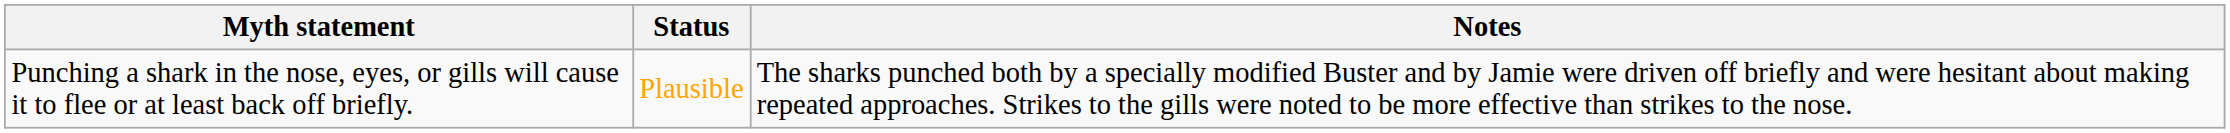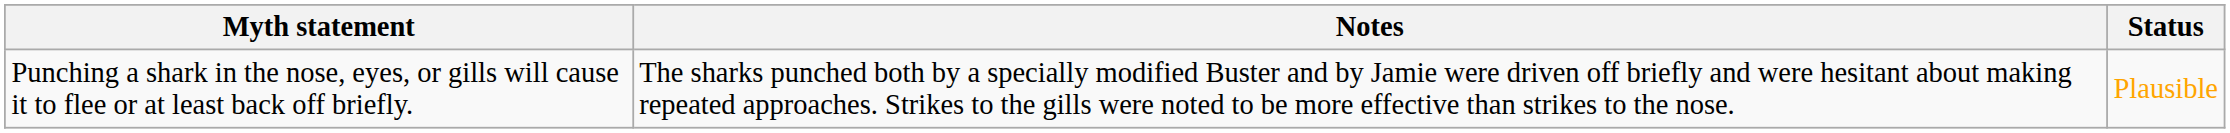columns swapped: (691, 27) <-> (1487, 27)
